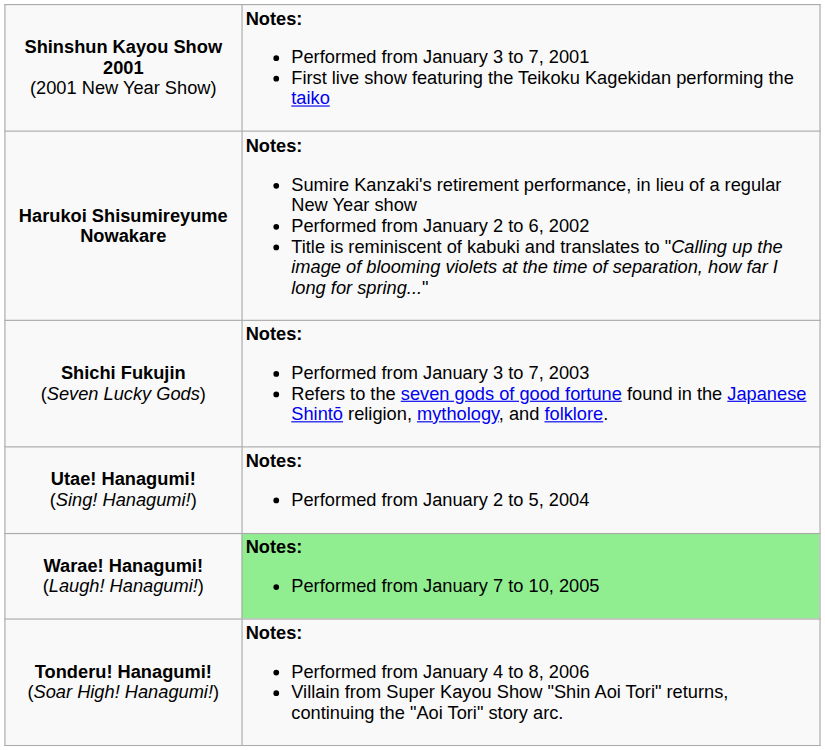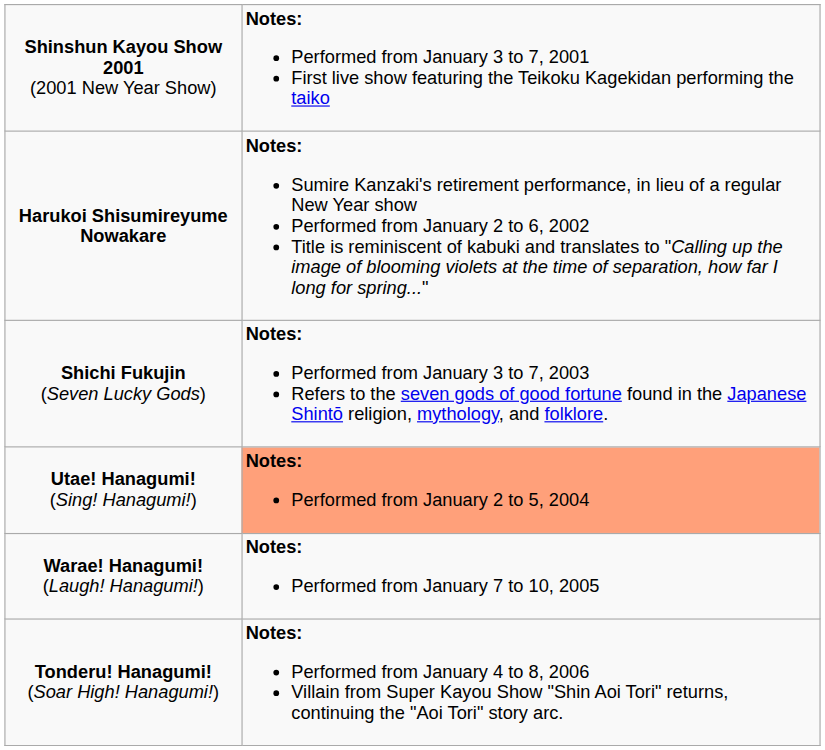(531, 481) no background -> (531, 481) lightsalmon background
(531, 567) lightgreen background -> (531, 567) no background
